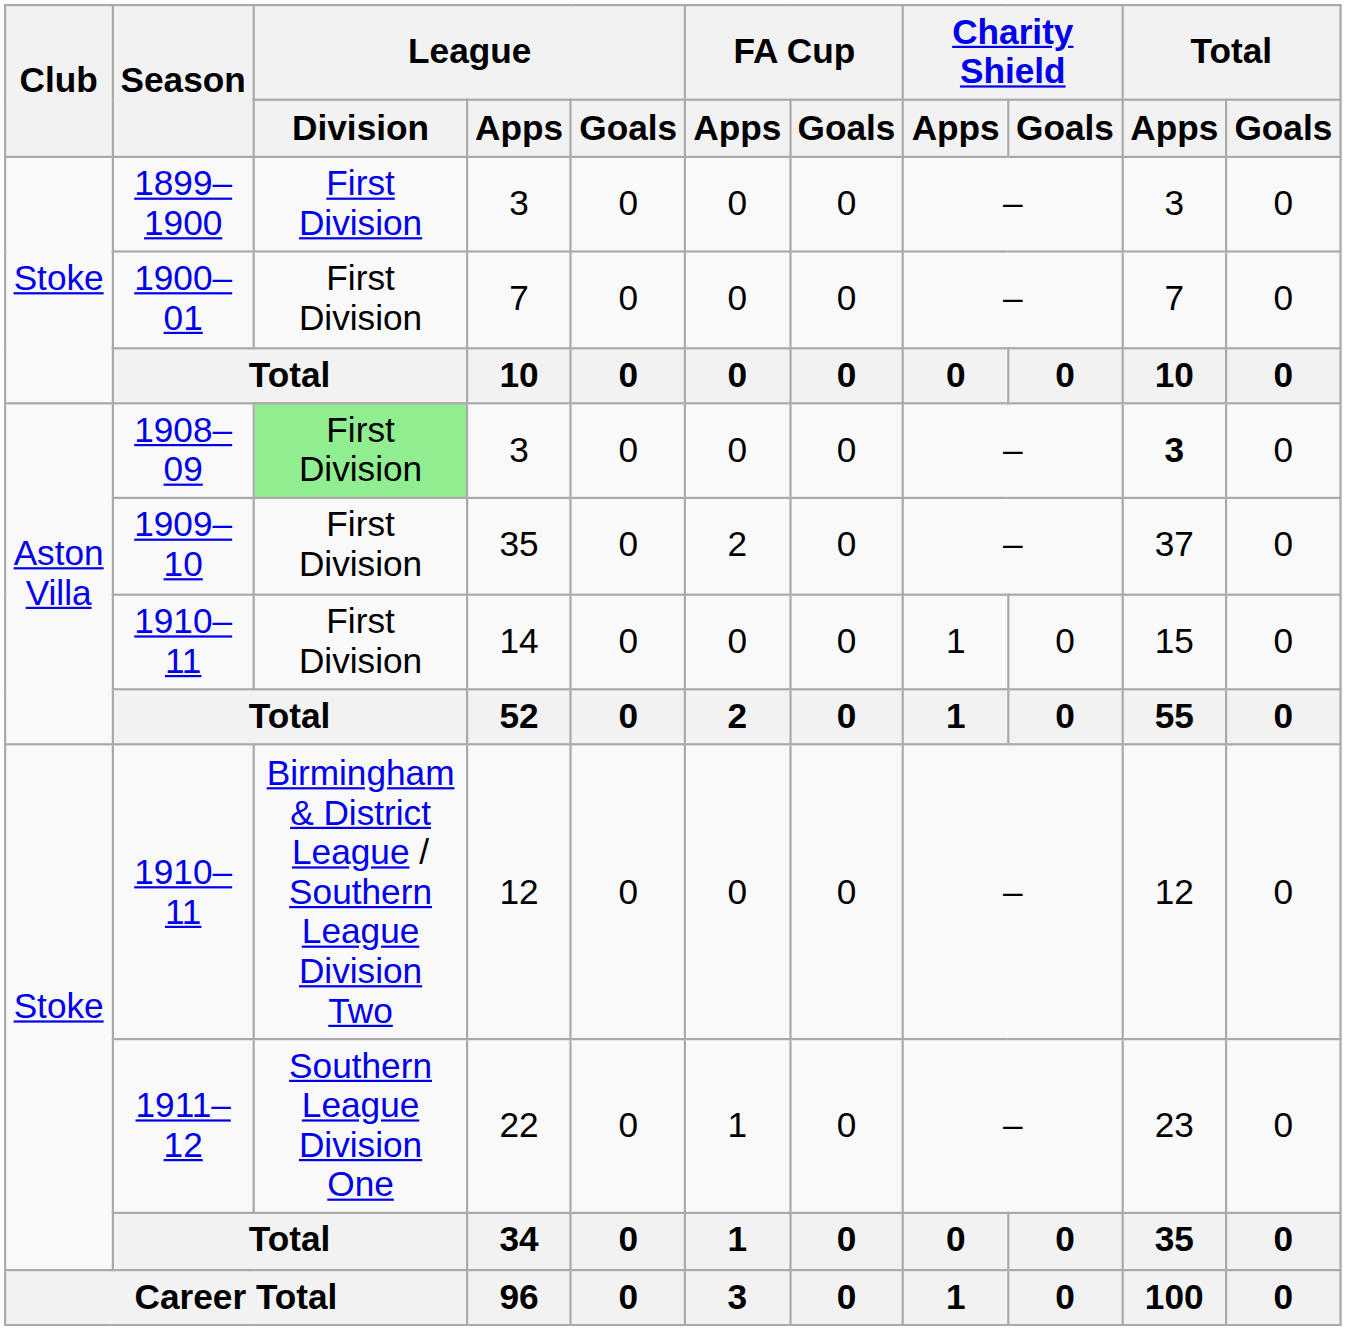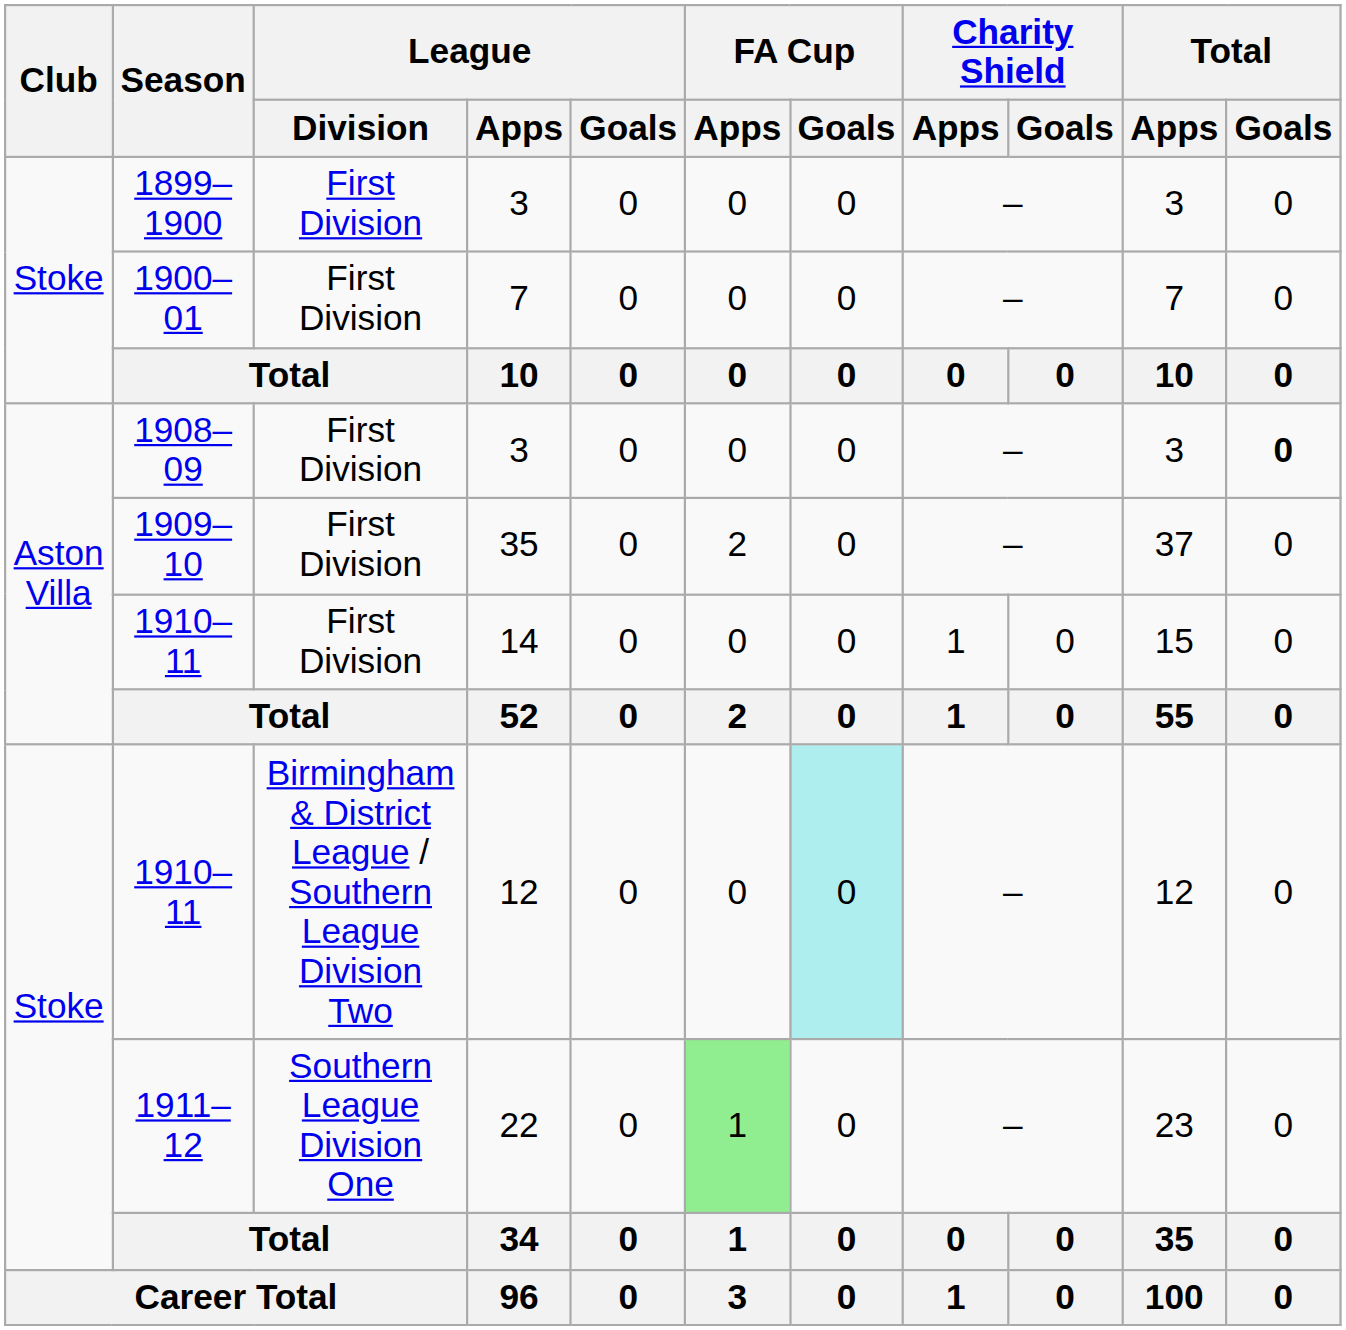(361, 450) lightgreen background -> (361, 450) no background
(1174, 450) bold -> (1174, 450) normal
(1283, 450) normal -> (1283, 450) bold
(846, 891) no background -> (846, 891) paleturquoise background
(737, 1125) no background -> (737, 1125) lightgreen background
